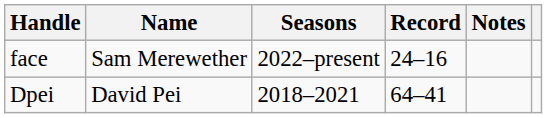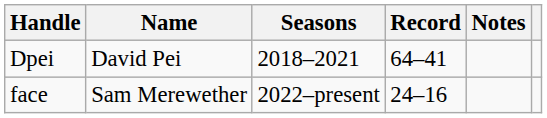rows swapped: (32, 94) <-> (29, 58)
